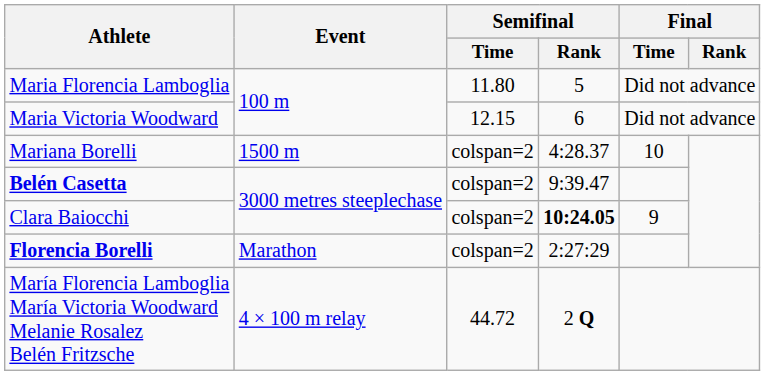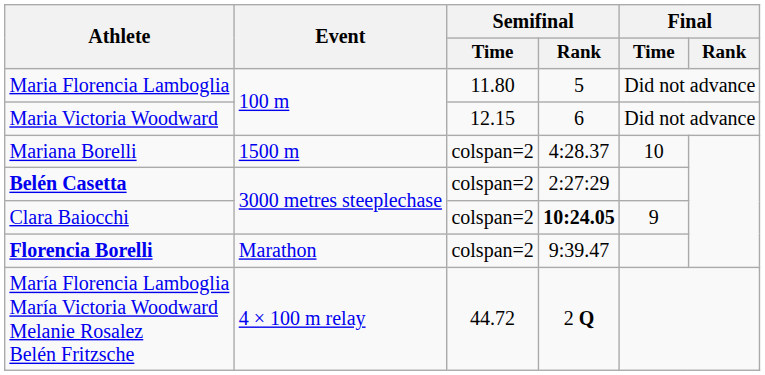(579, 184) 9:39.47 -> (579, 184) 2:27:29
(579, 250) 2:27:29 -> (579, 250) 9:39.47
